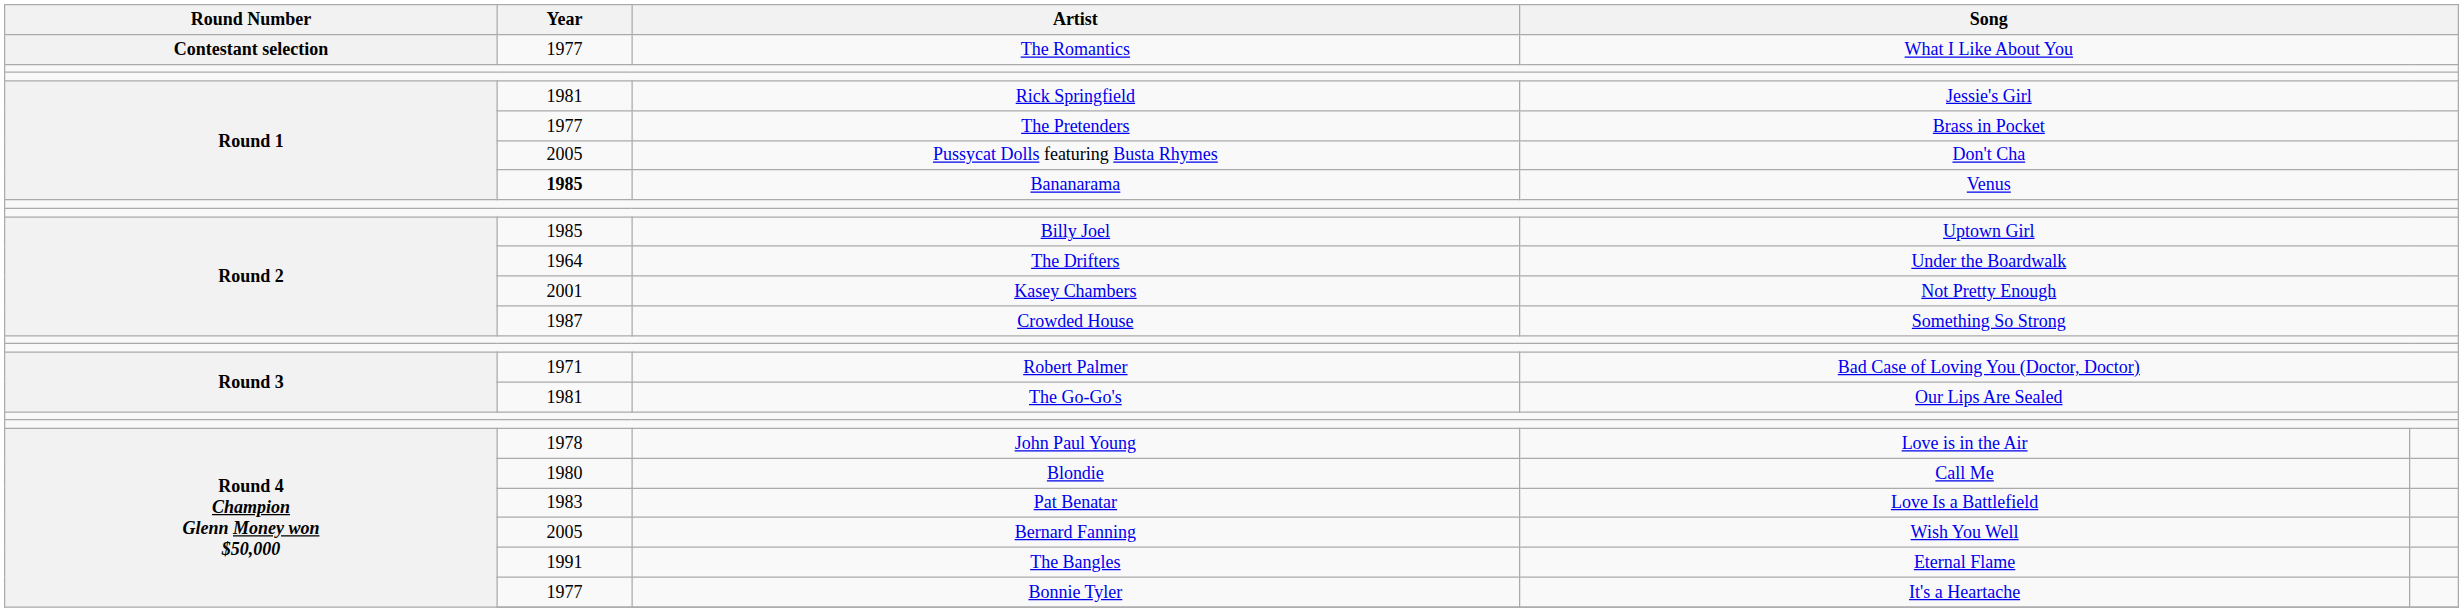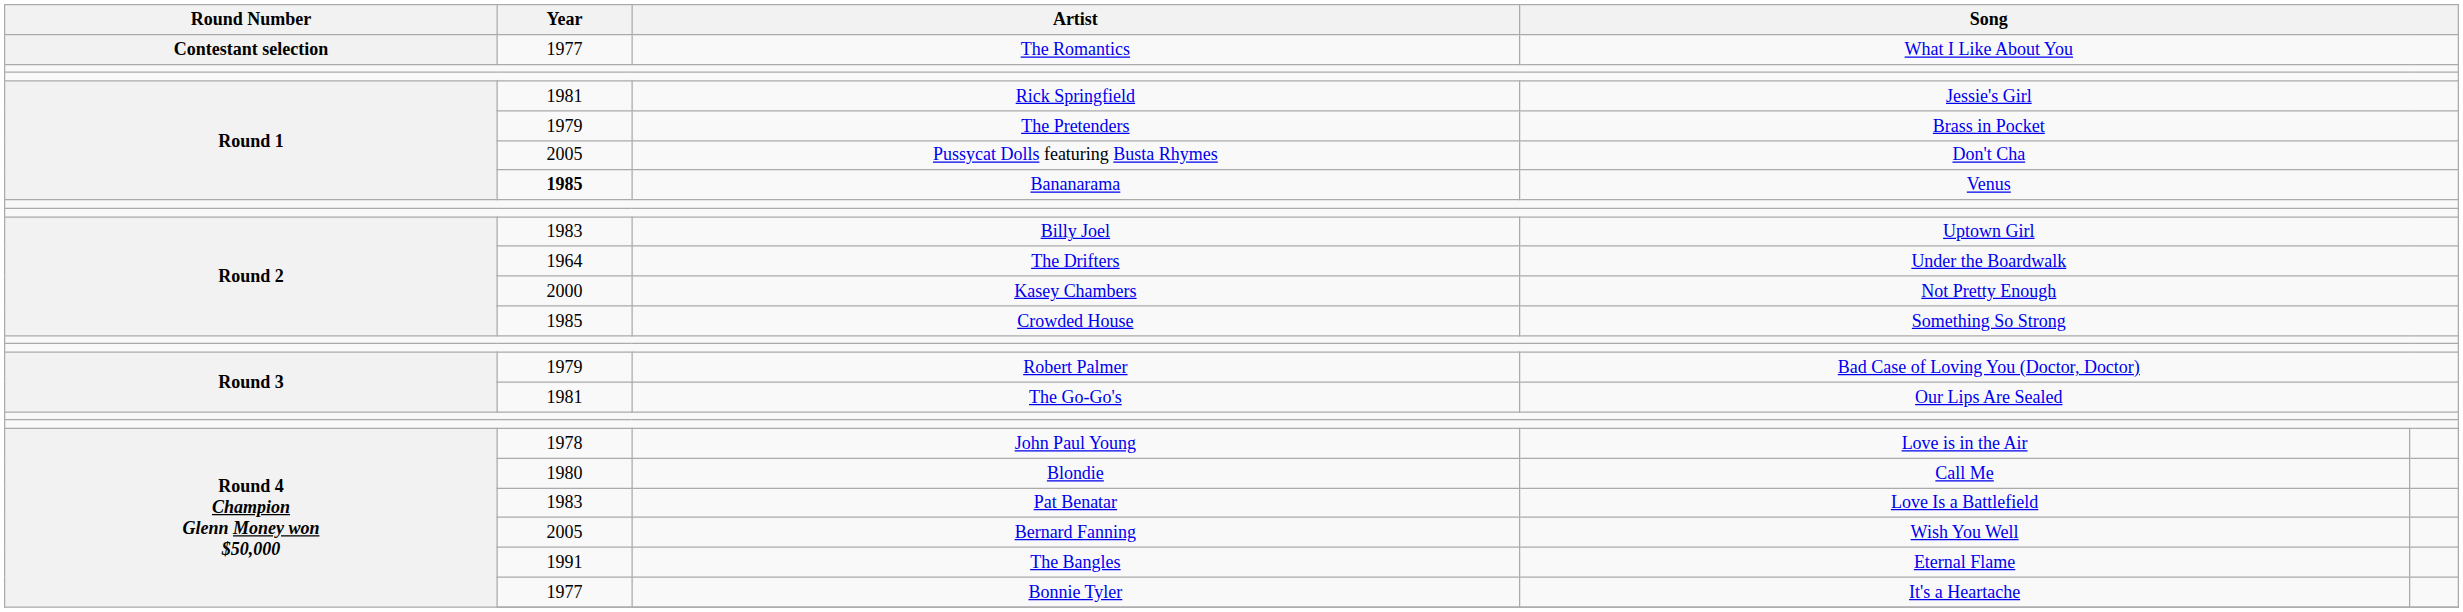(565, 125) 1977 -> (565, 125) 1979
(565, 231) 1985 -> (565, 231) 1983
(565, 290) 2001 -> (565, 290) 2000
(565, 320) 1987 -> (565, 320) 1985
(565, 367) 1971 -> (565, 367) 1979
